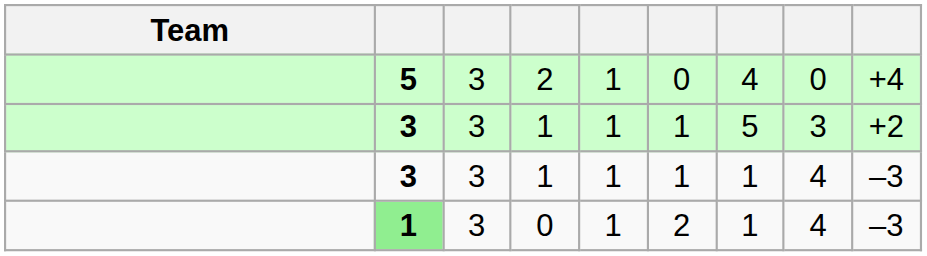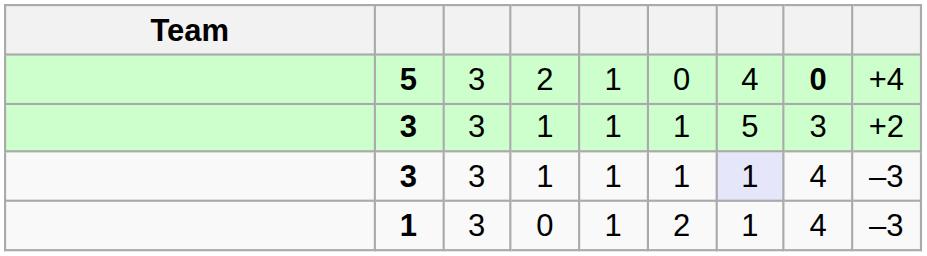(818, 79) normal -> (818, 79) bold
(750, 177) no background -> (750, 177) lavender background
(408, 226) lightgreen background -> (408, 226) no background
